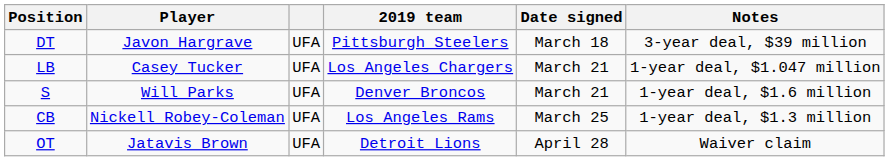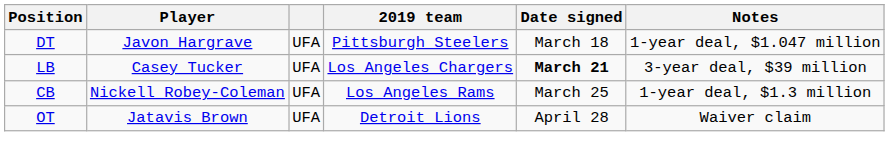(755, 42) 3-year deal, $39 million -> (755, 42) 1-year deal, $1.047 million
(572, 68) normal -> (572, 68) bold
(755, 68) 1-year deal, $1.047 million -> (755, 68) 3-year deal, $39 million
- row: (45, 93)
